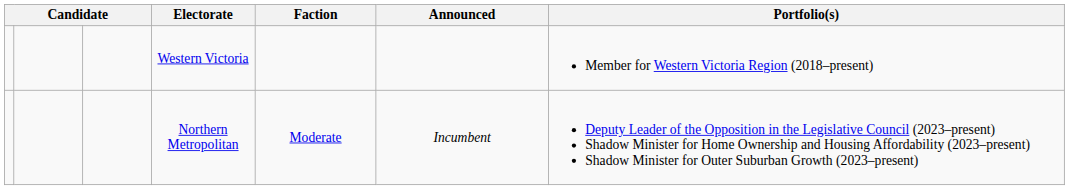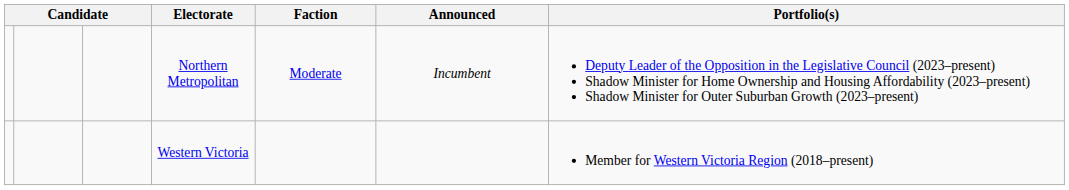rows swapped: (203, 137) <-> (203, 58)
